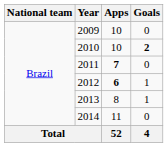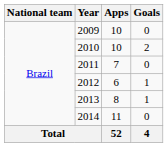(147, 47) bold -> (147, 47) normal
(116, 64) bold -> (116, 64) normal
(116, 82) bold -> (116, 82) normal
